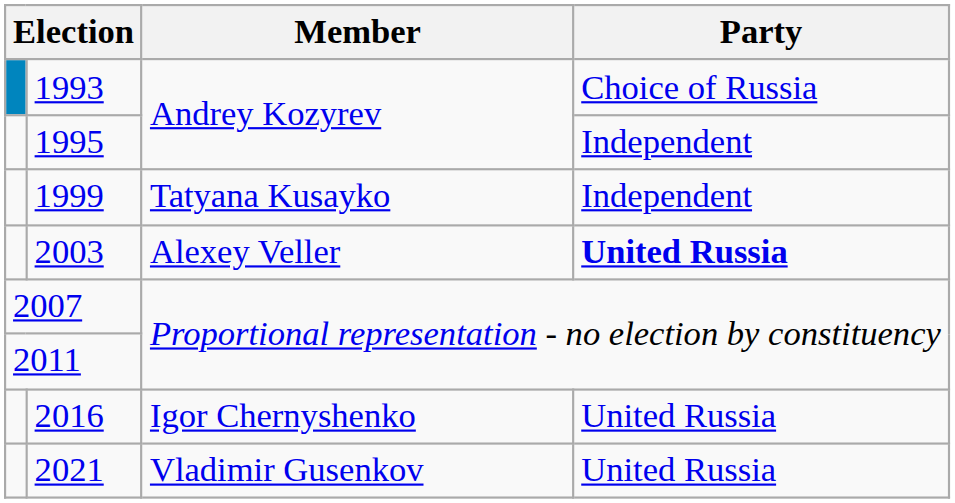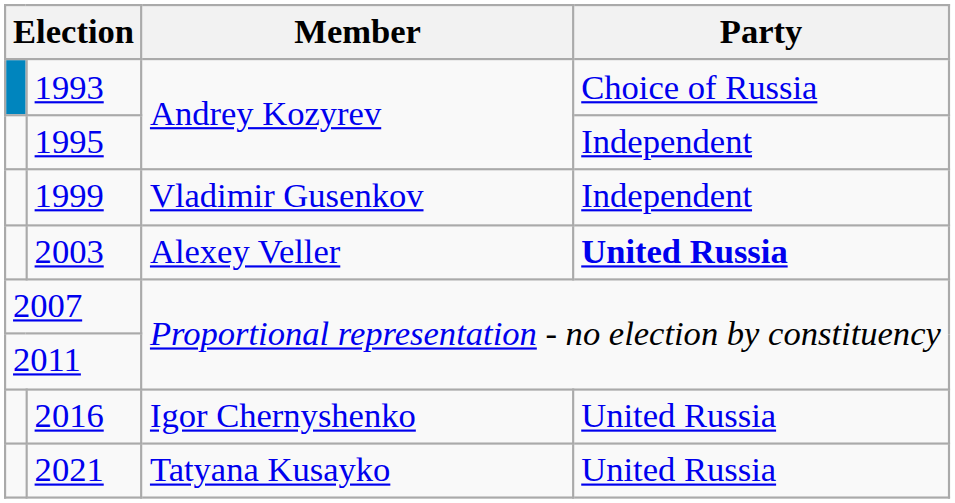(270, 196) Tatyana Kusayko -> (287, 196) Vladimir Gusenkov
(287, 470) Vladimir Gusenkov -> (270, 470) Tatyana Kusayko
